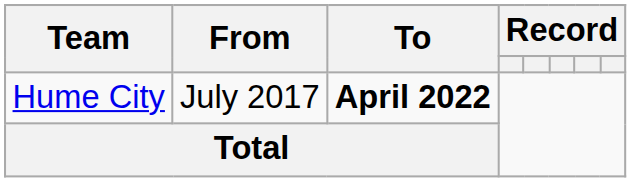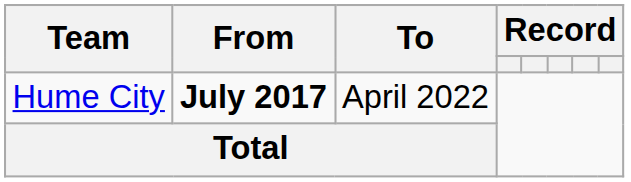(250, 97) normal -> (253, 97) bold
(413, 97) bold -> (415, 97) normal
